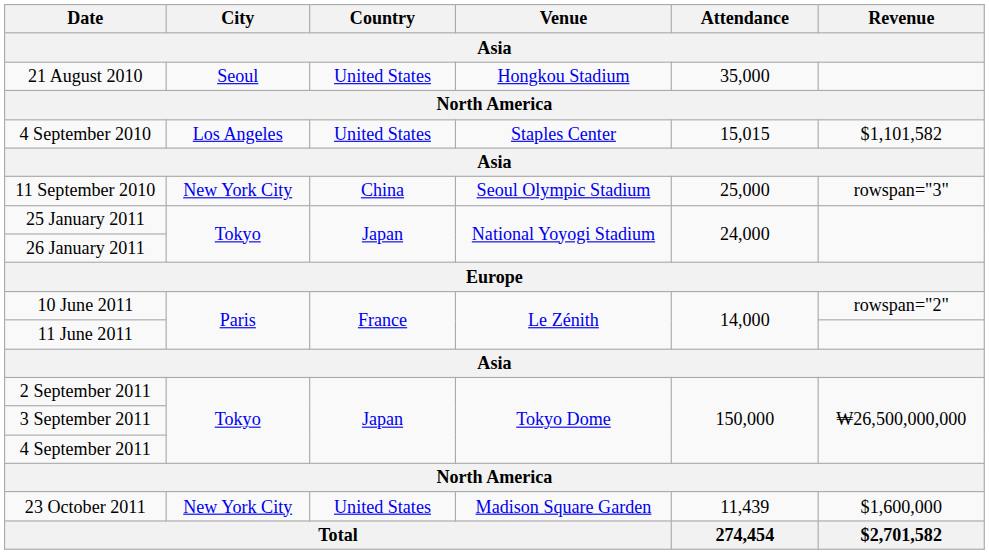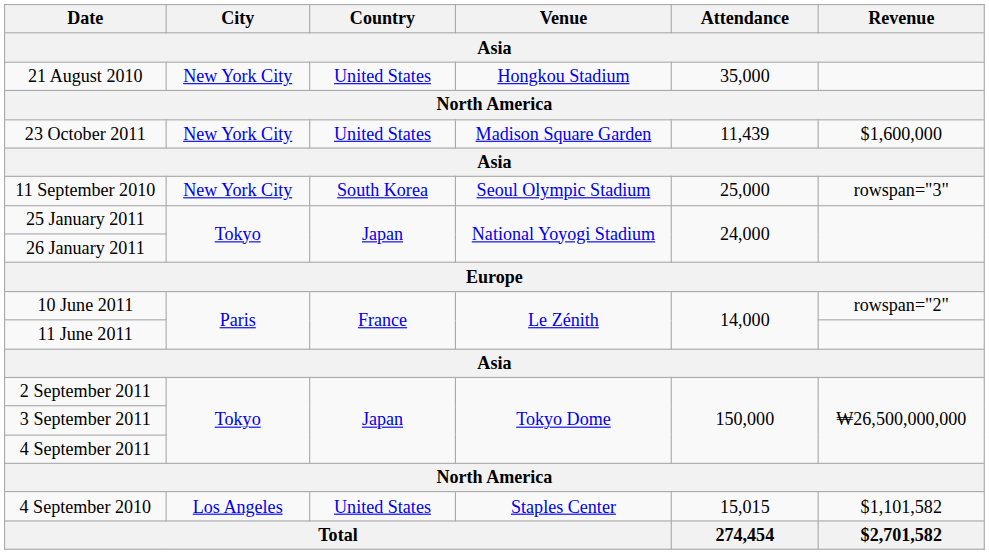(238, 76) Seoul -> (238, 76) New York City
rows swapped: (85, 133) <-> (85, 506)
(382, 190) China -> (382, 190) South Korea
